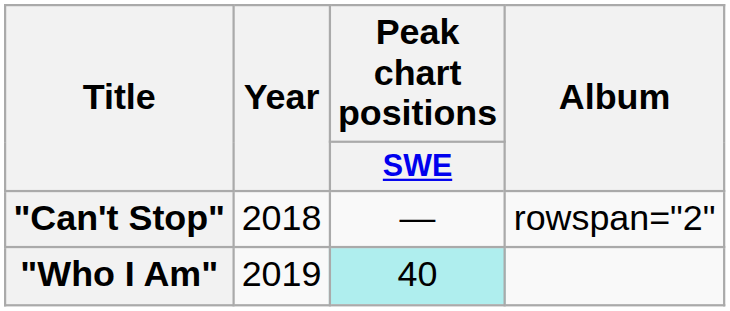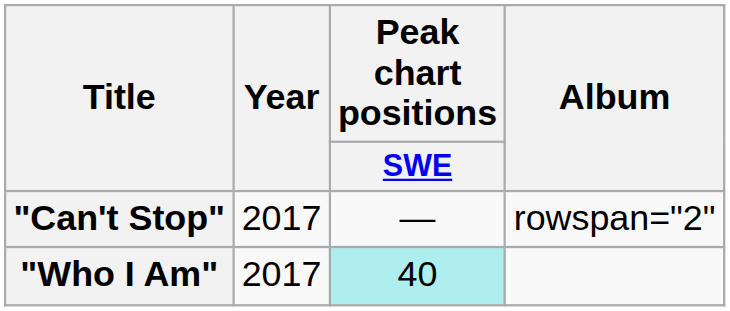(282, 218) 2018 -> (282, 218) 2017
(282, 275) 2019 -> (282, 275) 2017
